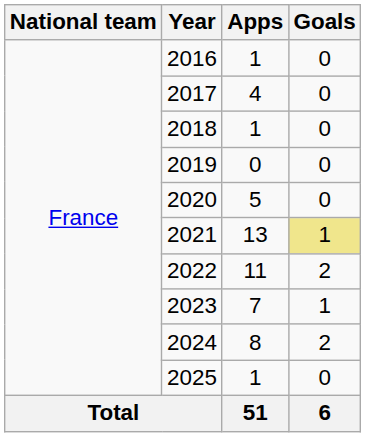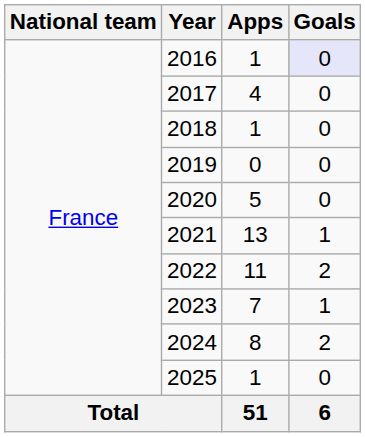(325, 57) no background -> (325, 57) lavender background
(325, 235) khaki background -> (325, 235) no background
